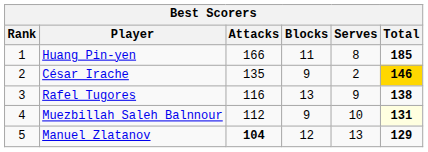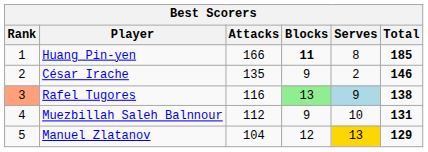(307, 55) normal -> (307, 55) bold
(401, 75) gold background -> (401, 75) no background
(22, 95) no background -> (22, 95) lightsalmon background
(307, 95) no background -> (307, 95) lightgreen background
(356, 95) no background -> (356, 95) lightblue background
(401, 116) lightyellow background -> (401, 116) no background
(254, 136) bold -> (254, 136) normal
(356, 136) no background -> (356, 136) gold background
